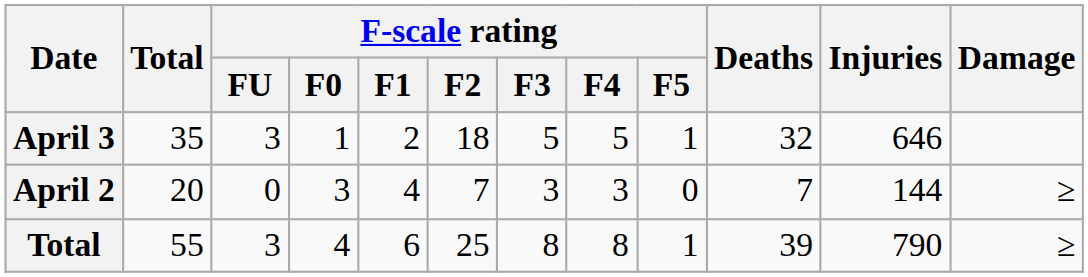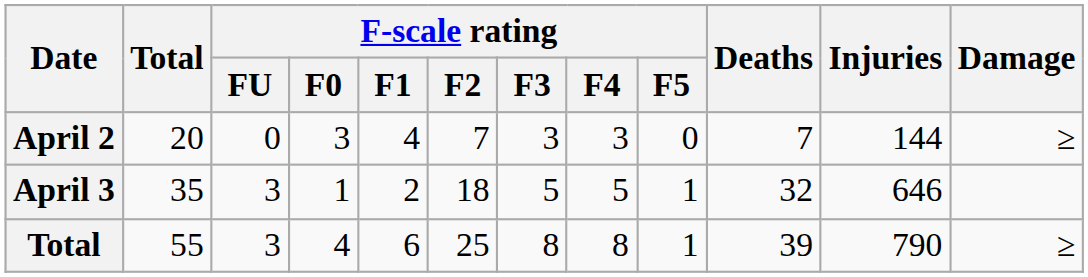rows swapped: (64, 191) <-> (64, 137)
